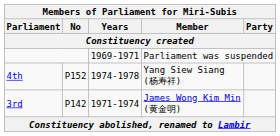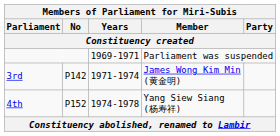rows swapped: (15, 103) <-> (15, 76)
